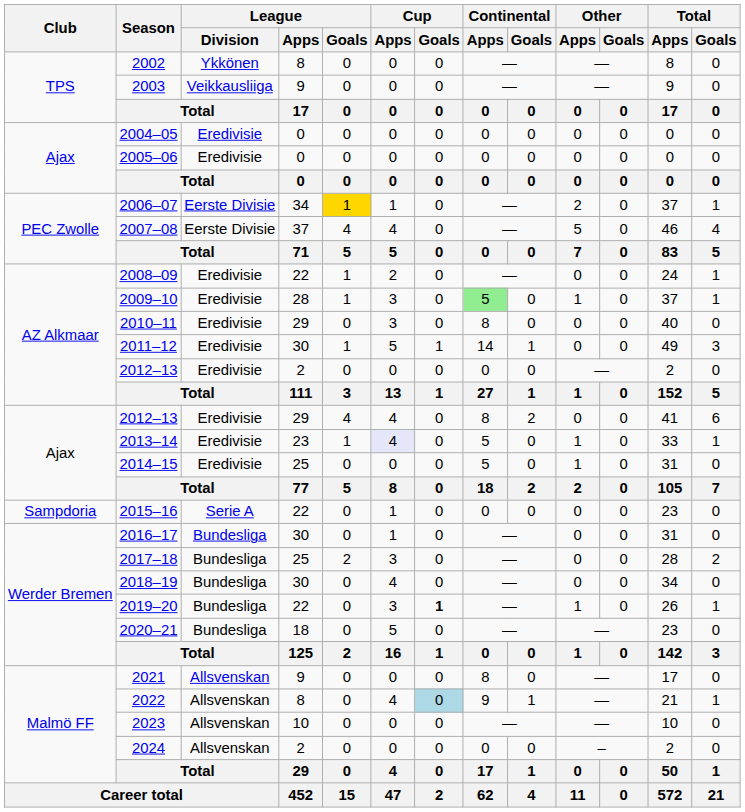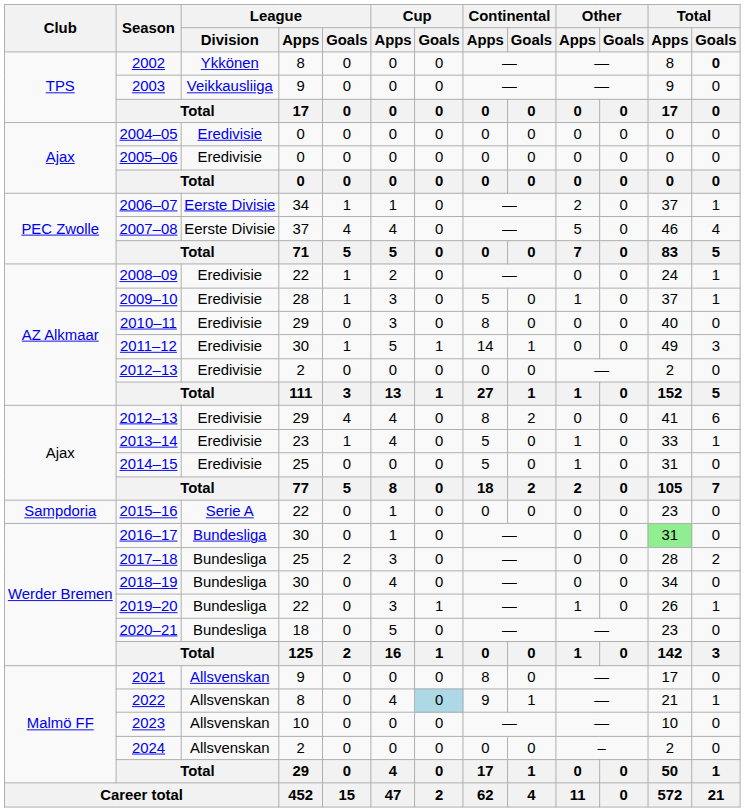(716, 63) normal -> (716, 63) bold
(347, 205) gold background -> (347, 205) no background
(485, 299) lightgreen background -> (485, 299) no background
(393, 441) lavender background -> (393, 441) no background
(670, 535) no background -> (670, 535) lightgreen background
(439, 606) bold -> (439, 606) normal
